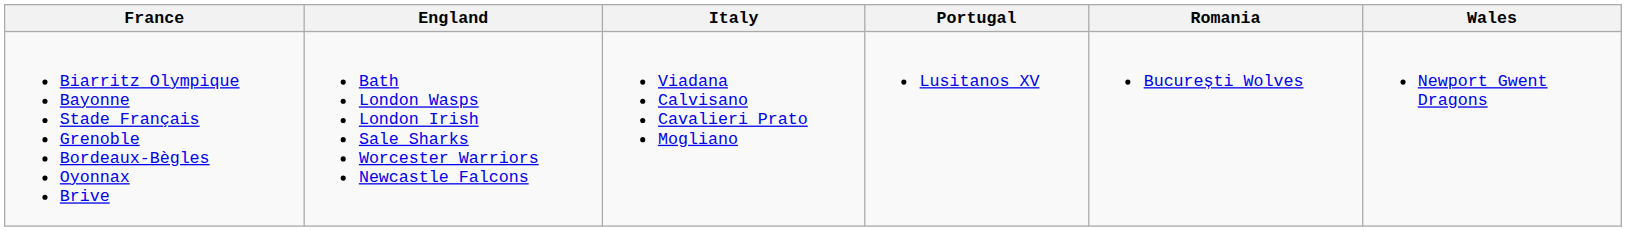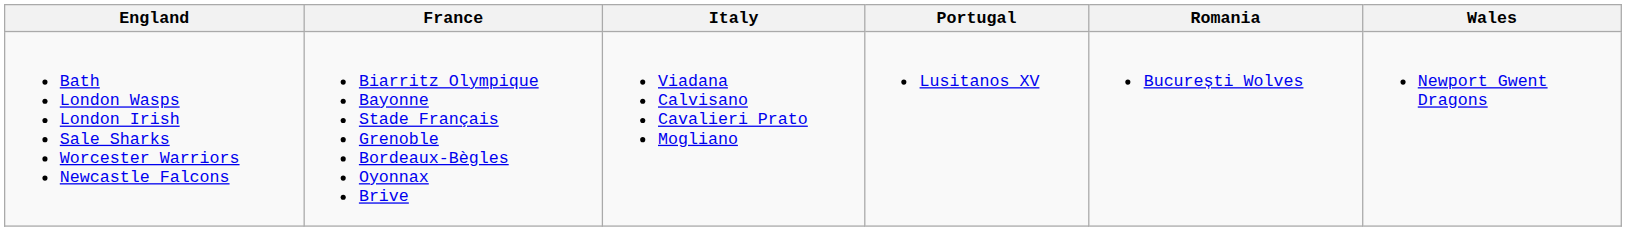columns swapped: (453, 18) <-> (154, 18)
